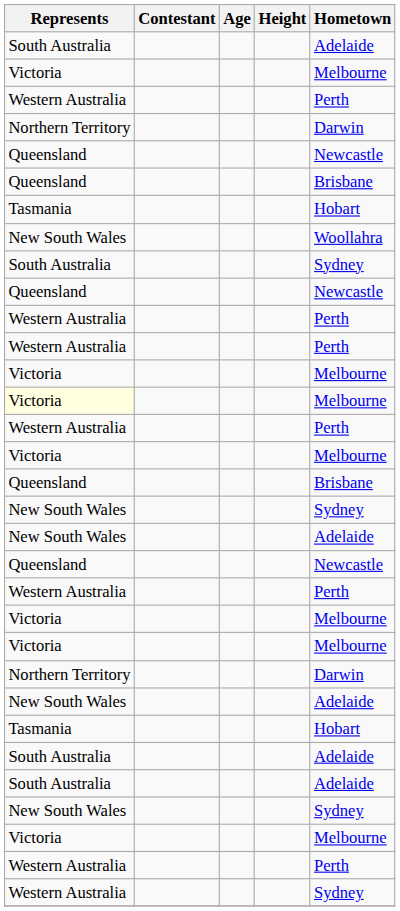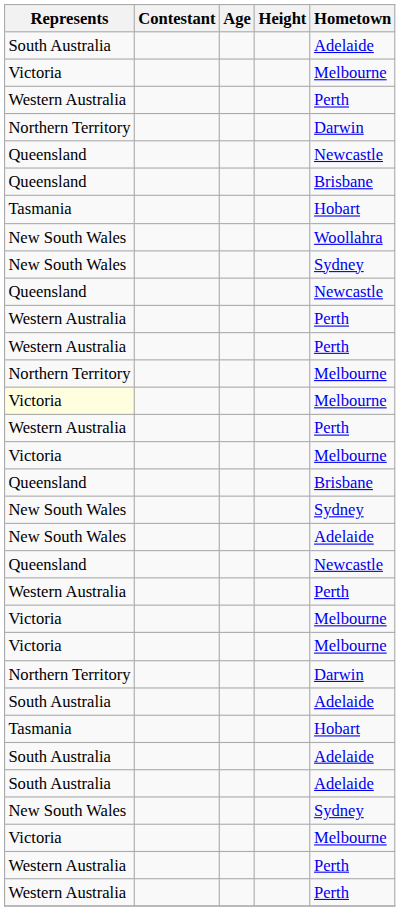(60, 264) South Australia -> (67, 264) New South Wales
(35, 373) Victoria -> (69, 373) Northern Territory
(67, 701) New South Wales -> (60, 701) South Australia
(339, 892) Sydney -> (332, 892) Perth
